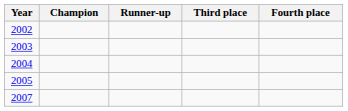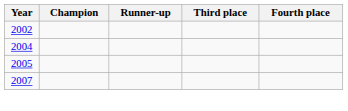- row: (22, 47)
